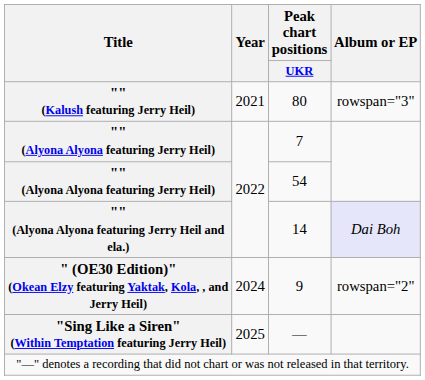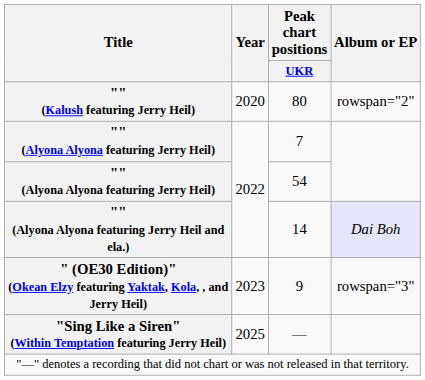(250, 101) 2021 -> (250, 101) 2020
(376, 101) rowspan="3" -> (376, 101) rowspan="2"
(250, 286) 2024 -> (250, 286) 2023
(376, 286) rowspan="2" -> (376, 286) rowspan="3"
